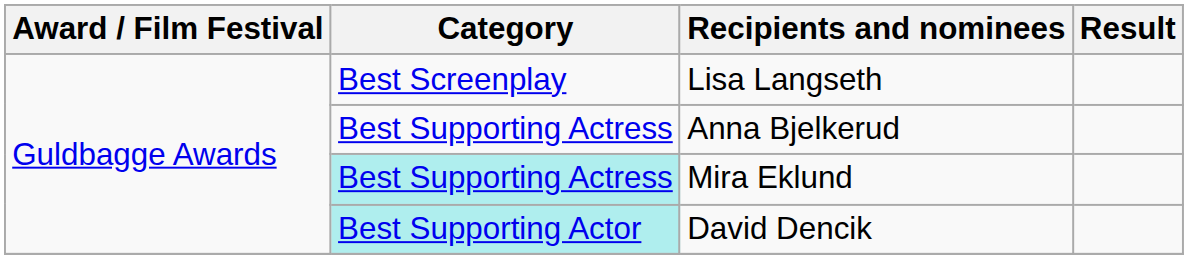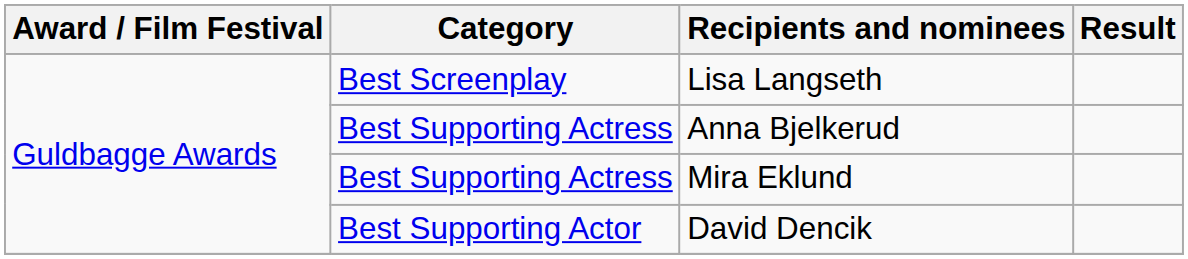(505, 178) paleturquoise background -> (505, 178) no background
(490, 228) paleturquoise background -> (490, 228) no background
